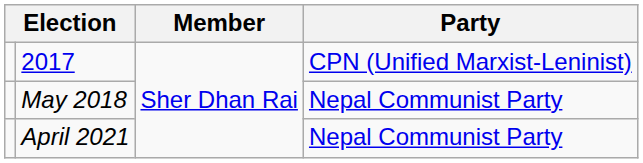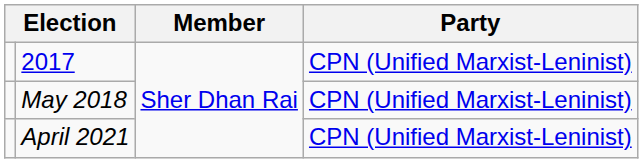(436, 99) Nepal Communist Party -> (470, 99) CPN (Unified Marxist-Leninist)
(436, 137) Nepal Communist Party -> (470, 137) CPN (Unified Marxist-Leninist)
